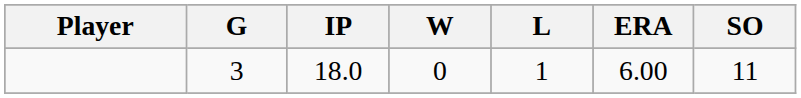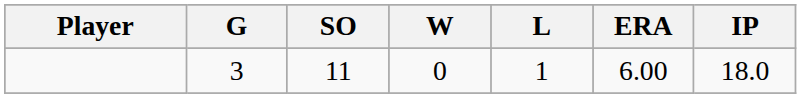columns swapped: (338, 26) <-> (745, 26)
